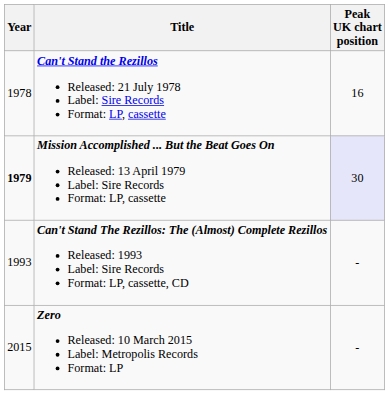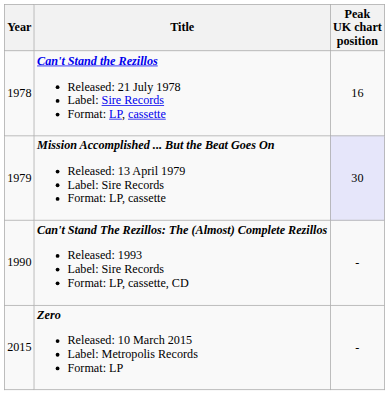(19, 178) bold -> (19, 178) normal
(19, 262) 1993 -> (19, 262) 1990
